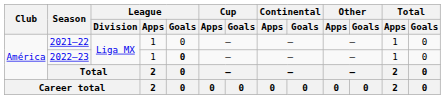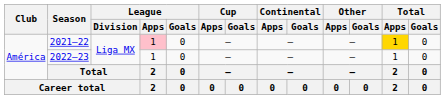(153, 42) no background -> (153, 42) pink background
(395, 42) no background -> (395, 42) gold background
(183, 57) bold -> (183, 57) normal
